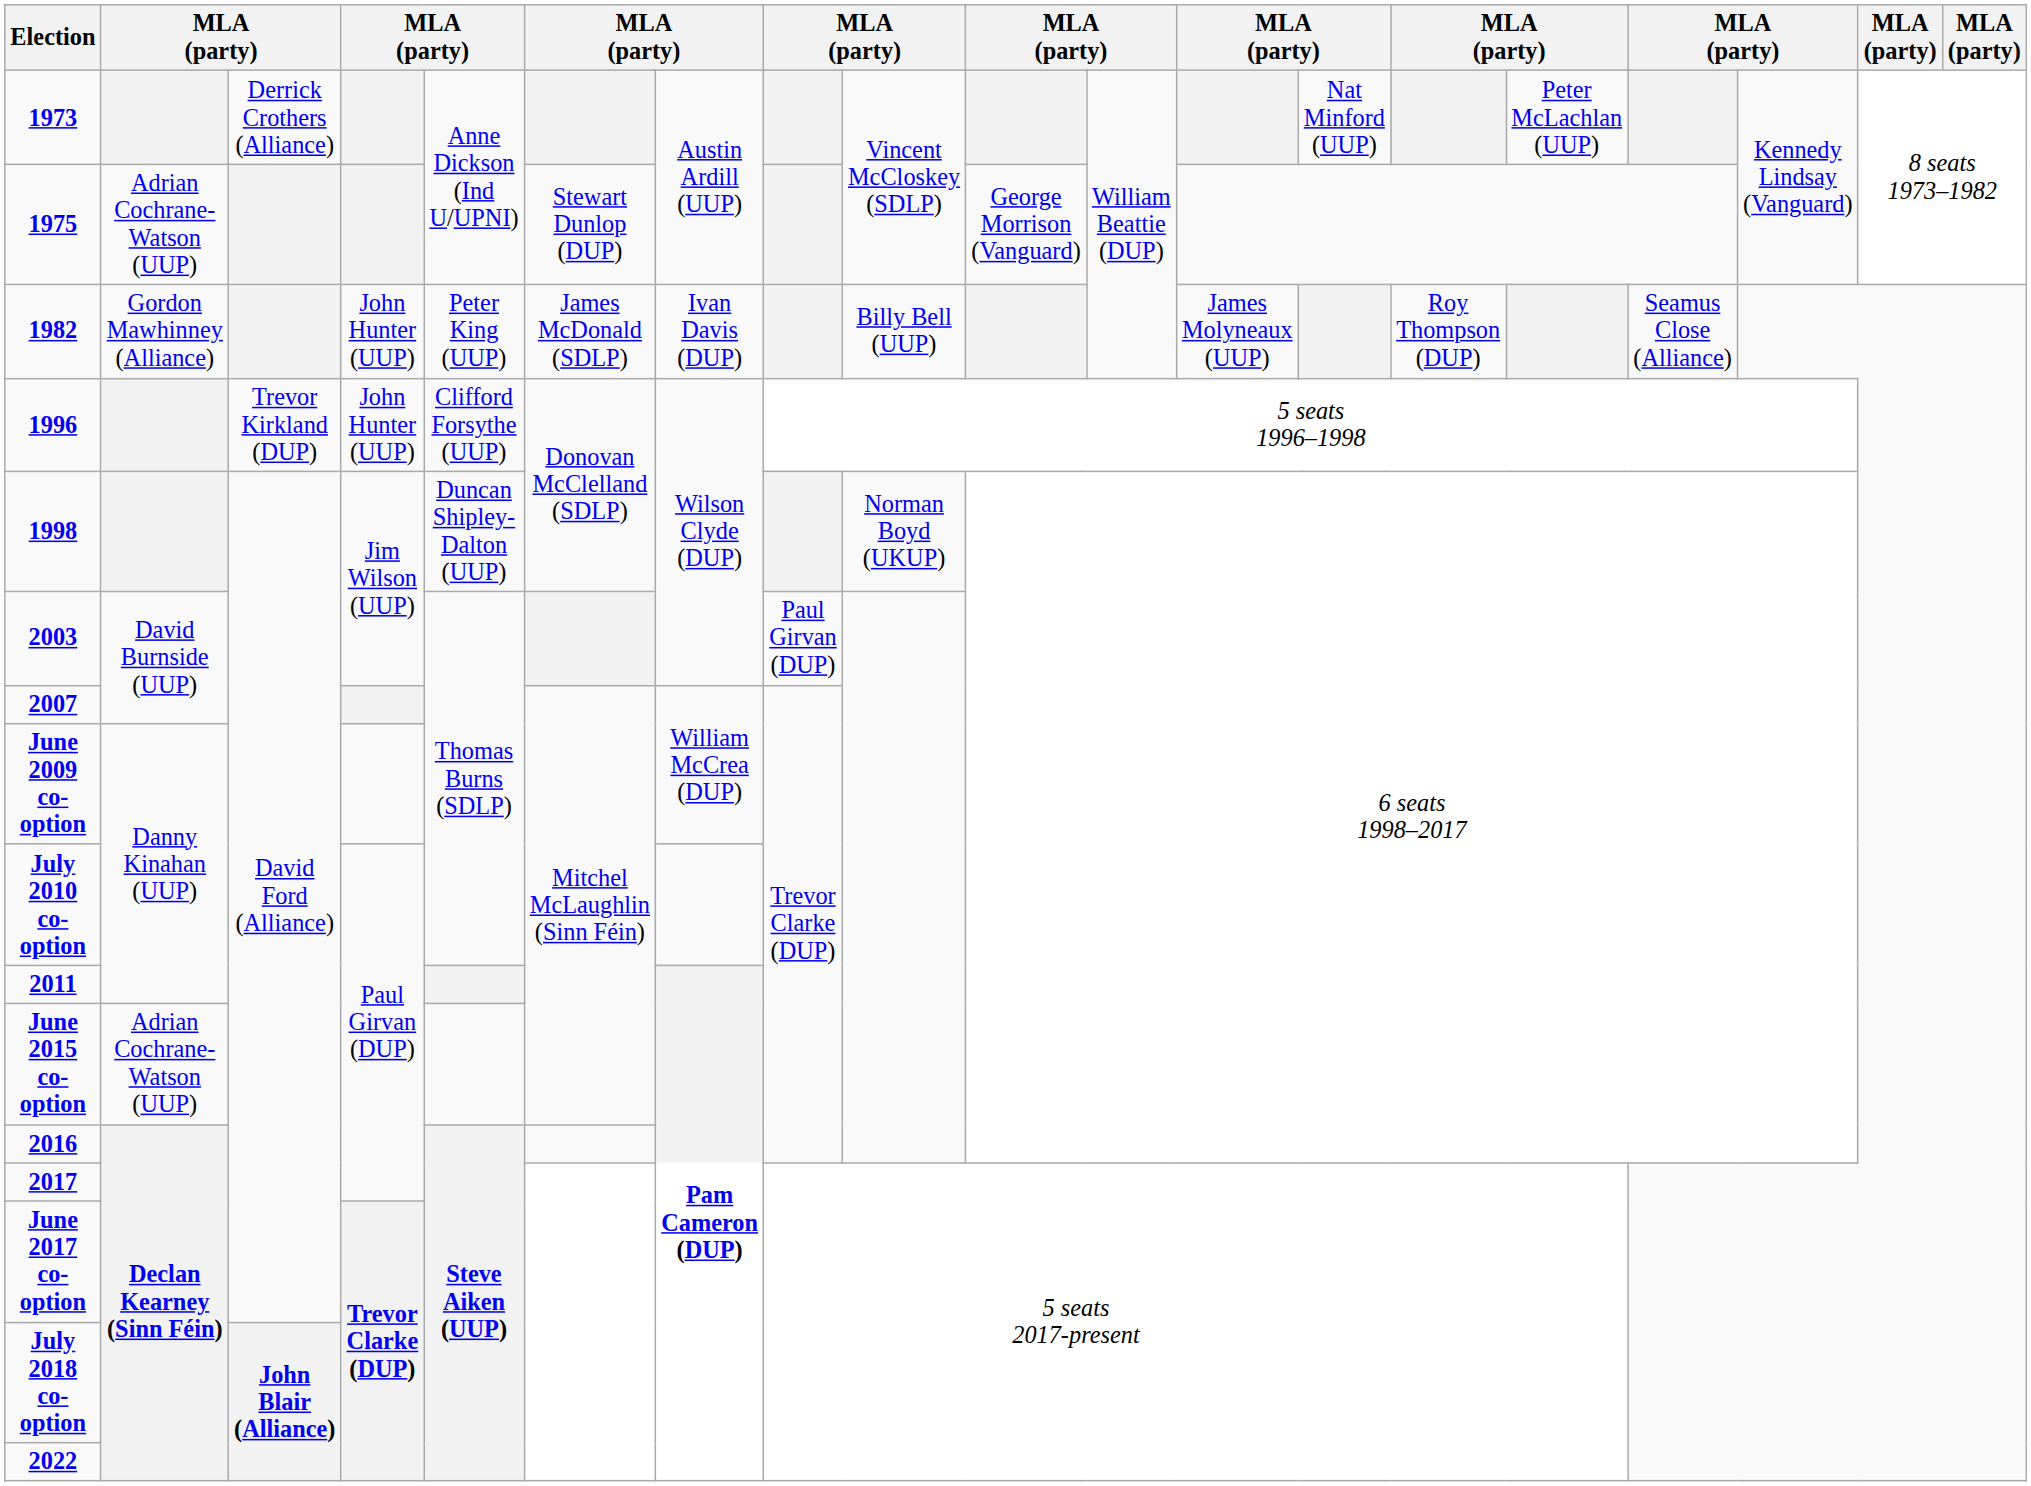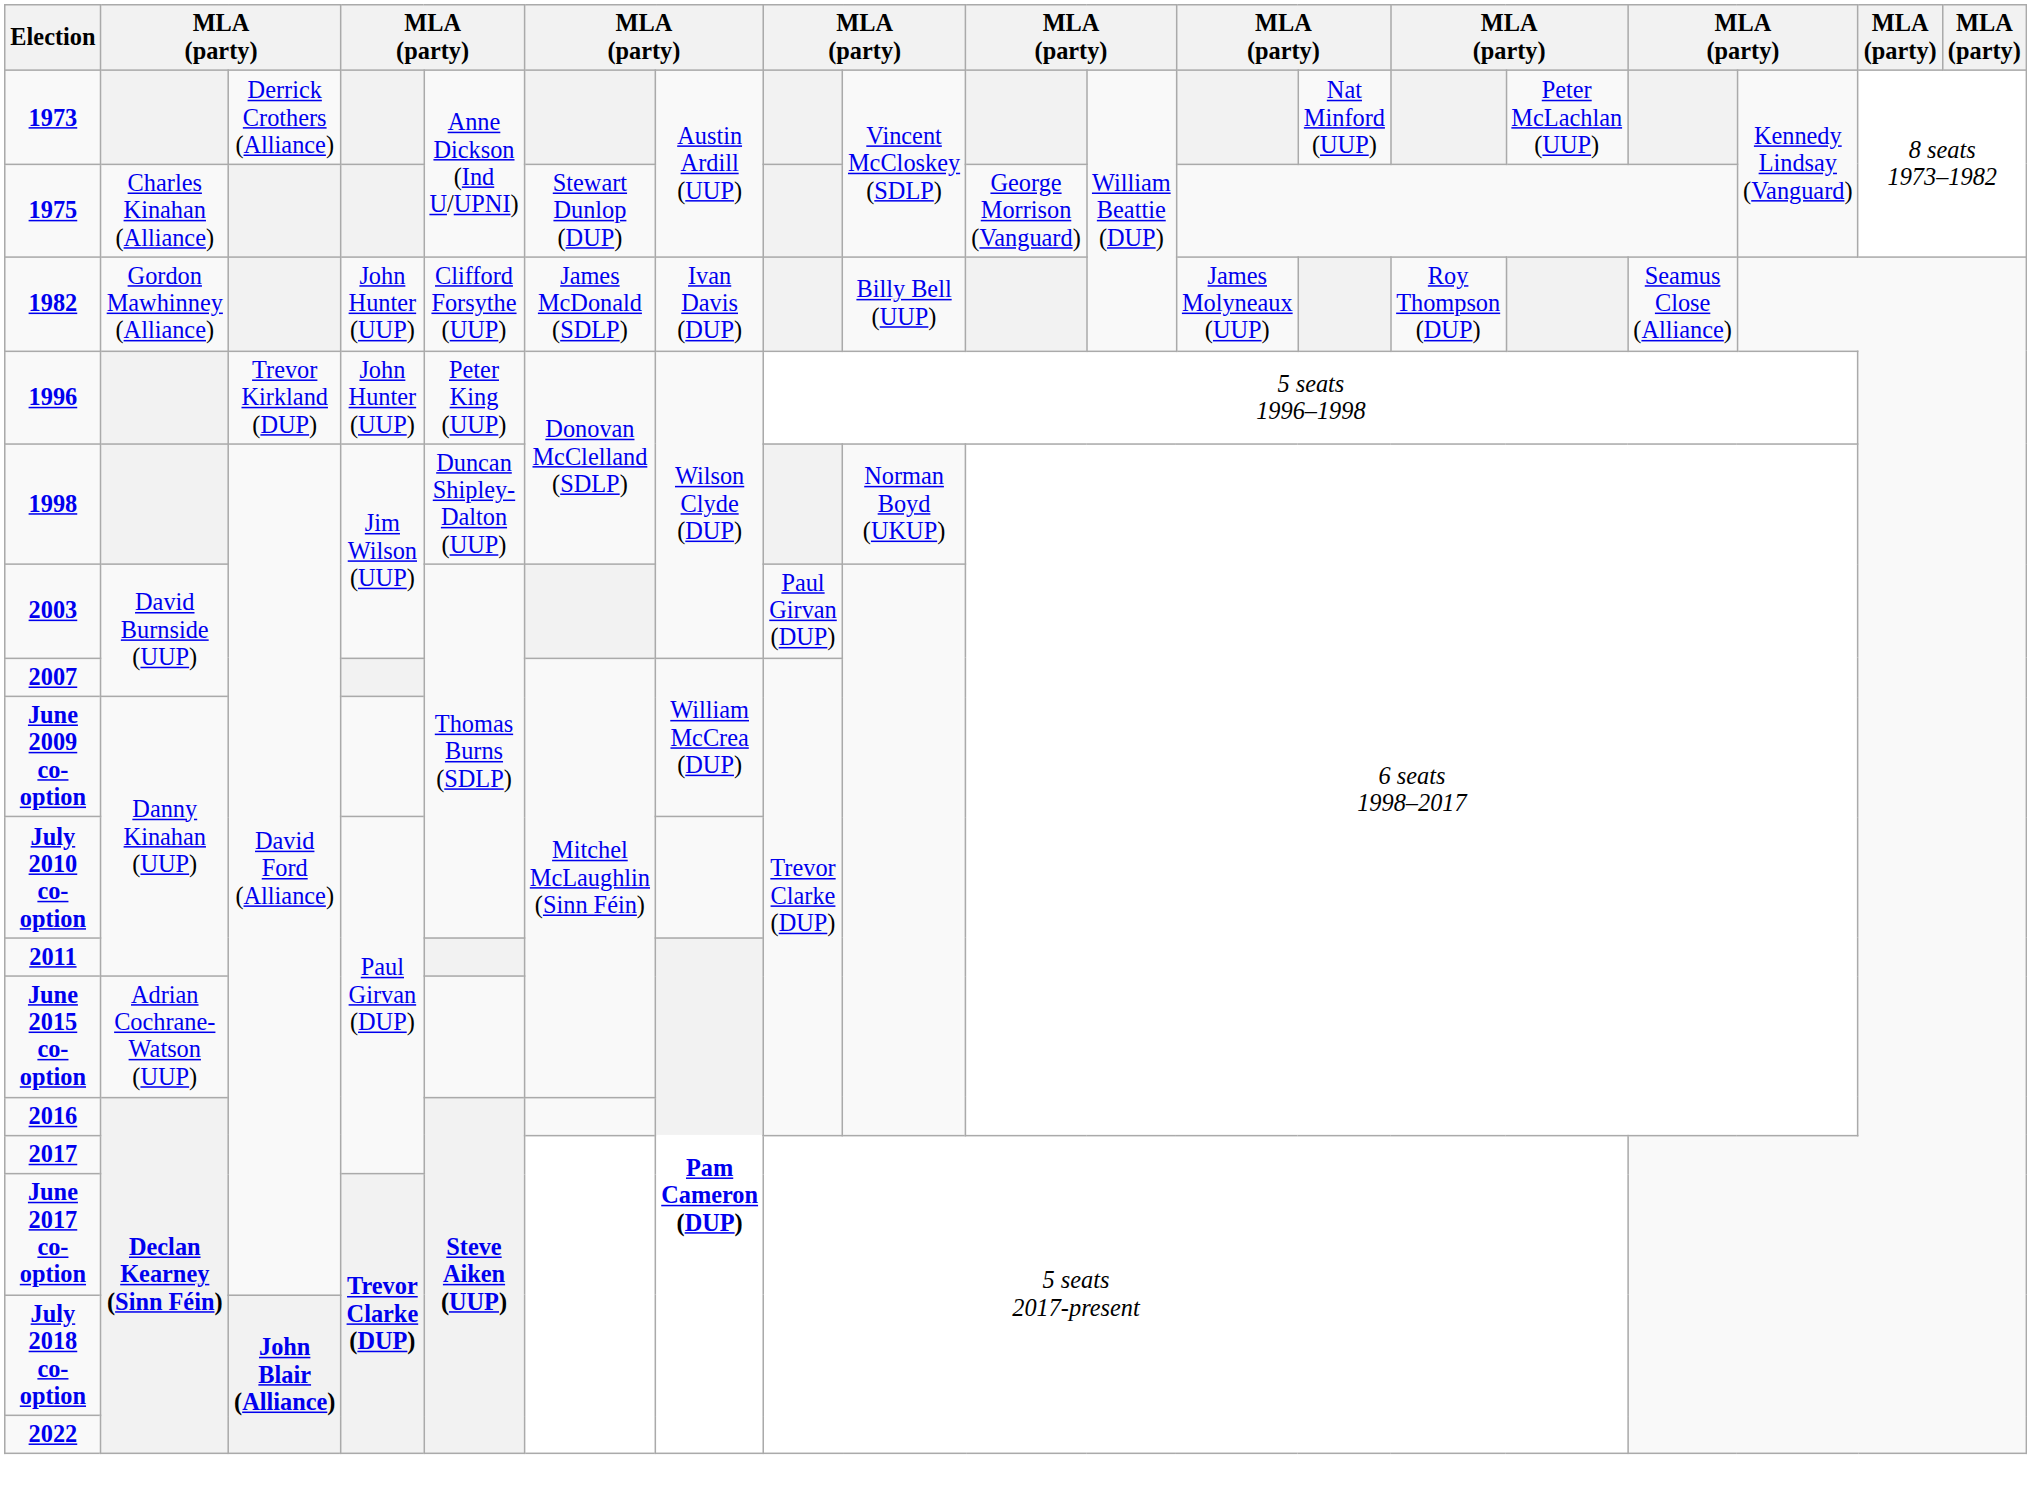(165, 224) Adrian Cochrane-Watson (UUP) -> (165, 210) Charles Kinahan (Alliance)
(474, 331) Peter King (UUP) -> (474, 303) Clifford Forsythe (UUP)
(474, 424) Clifford Forsythe (UUP) -> (474, 396) Peter King (UUP)
